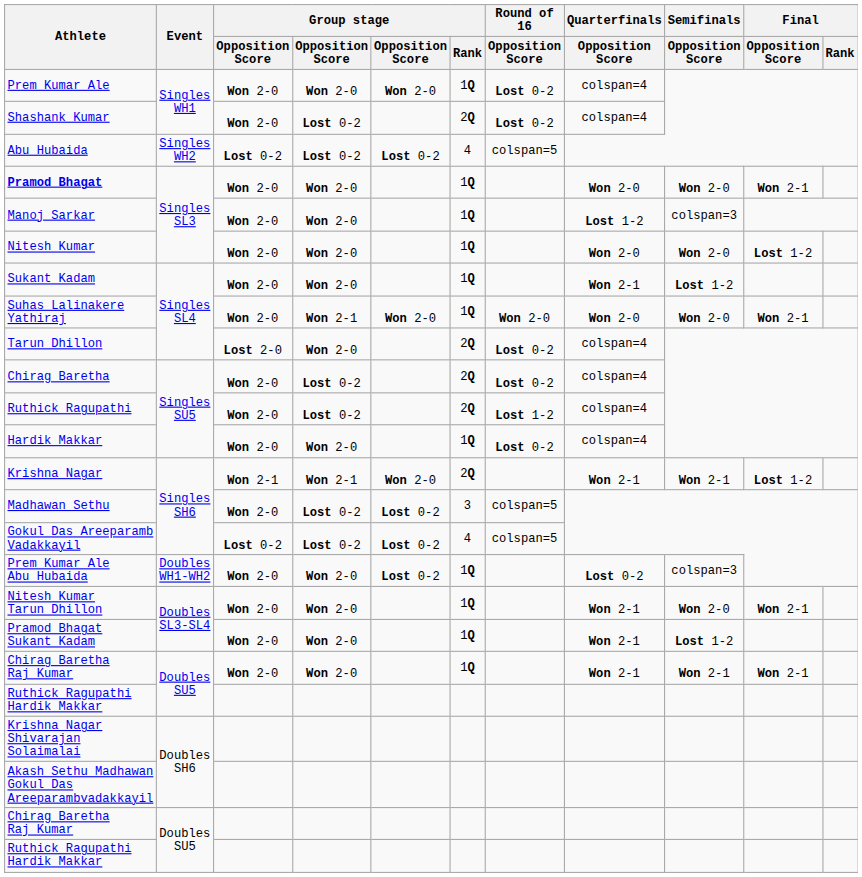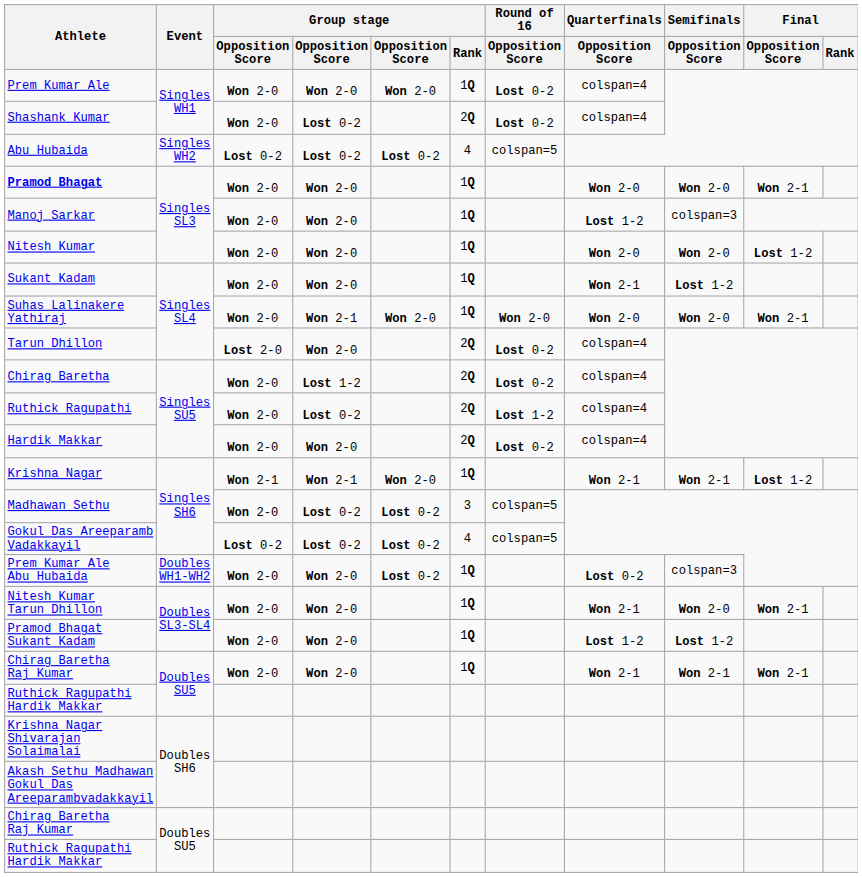(332, 383) Lost 0-2 -> (332, 383) Lost 1-2
(468, 441) 1Q -> (468, 441) 2Q
(468, 474) 2Q -> (468, 474) 1Q
(614, 642) Won 2-1 -> (614, 642) Lost 1-2
